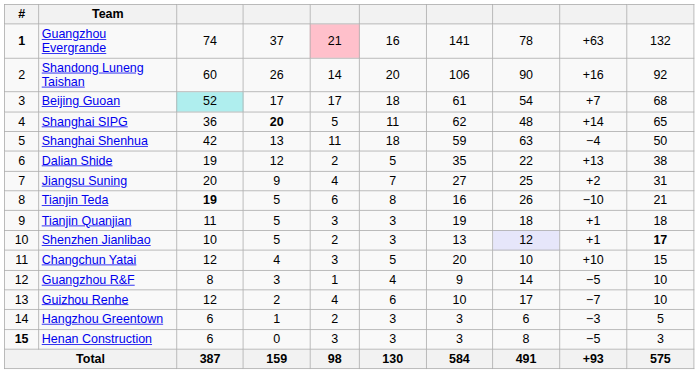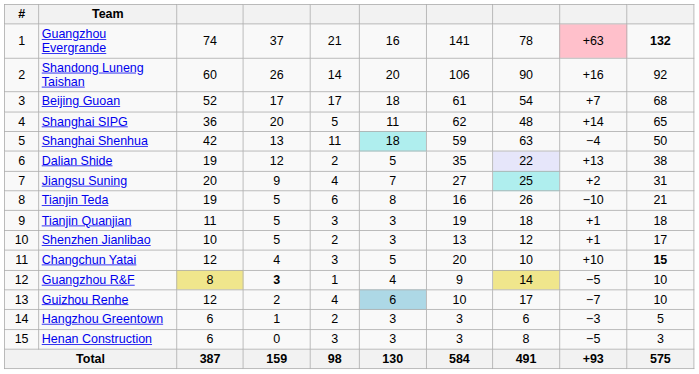(22, 41) bold -> (22, 41) normal
(335, 41) pink background -> (335, 41) no background
(593, 41) no background -> (593, 41) pink background
(660, 41) normal -> (660, 41) bold
(210, 101) paleturquoise background -> (210, 101) no background
(277, 121) bold -> (277, 121) normal
(393, 141) no background -> (393, 141) paleturquoise background
(526, 161) no background -> (526, 161) lavender background
(526, 181) no background -> (526, 181) paleturquoise background
(210, 200) bold -> (210, 200) normal
(526, 240) lavender background -> (526, 240) no background
(660, 240) bold -> (660, 240) normal
(660, 260) normal -> (660, 260) bold
(210, 279) no background -> (210, 279) khaki background
(277, 279) normal -> (277, 279) bold
(526, 279) no background -> (526, 279) khaki background
(393, 299) no background -> (393, 299) lightblue background
(22, 339) bold -> (22, 339) normal
